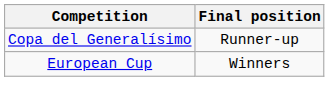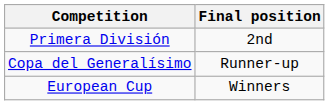+ row: (100, 40)
